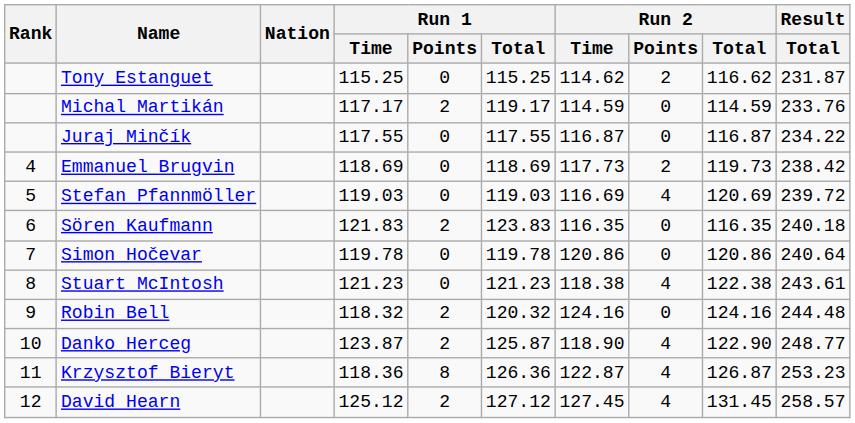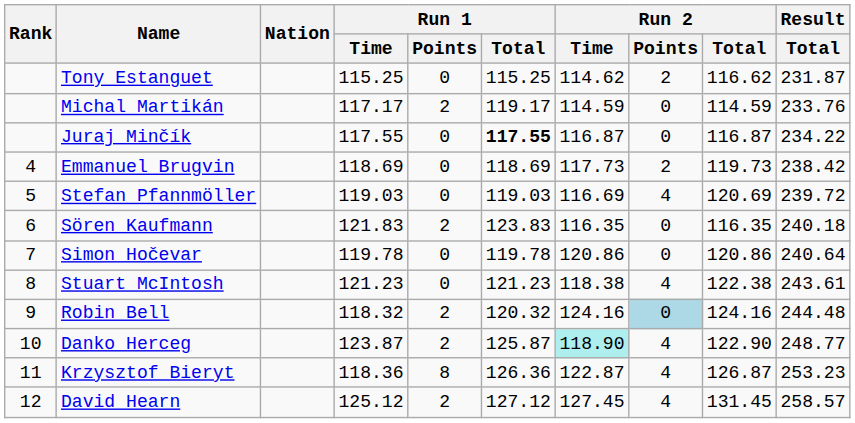(518, 137) normal -> (518, 137) bold
(666, 314) no background -> (666, 314) lightblue background
(592, 343) no background -> (592, 343) paleturquoise background
